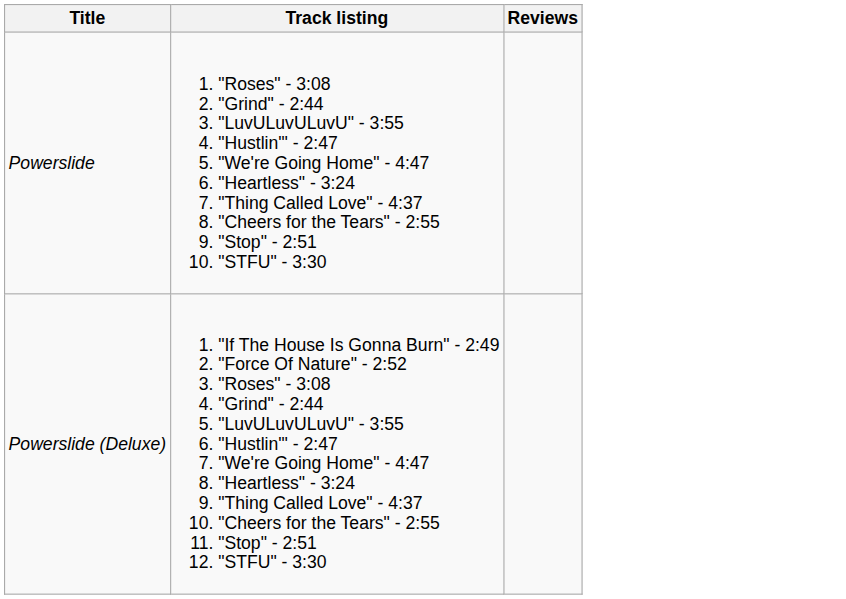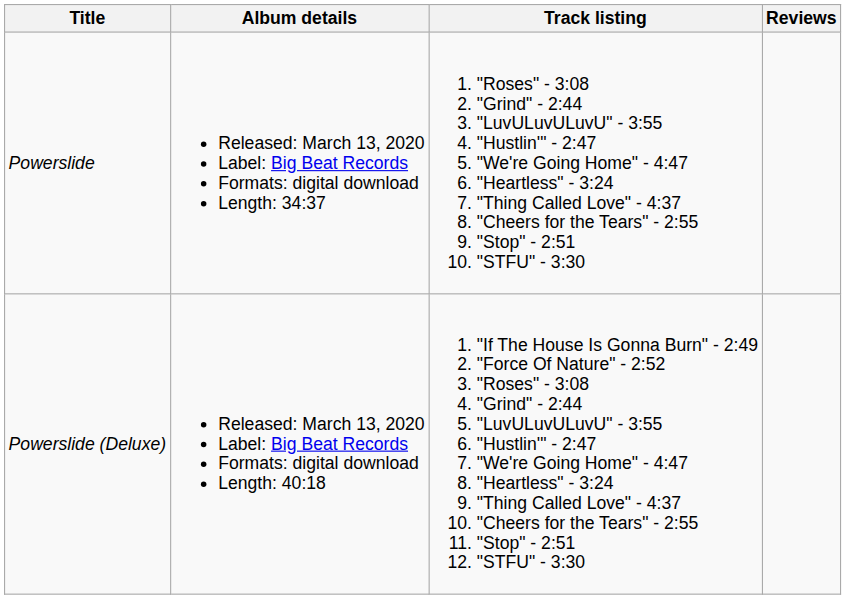+ column: (299, 18)
